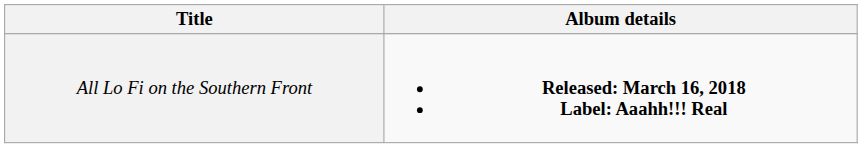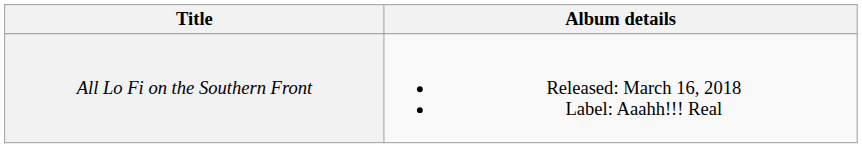(621, 99) bold -> (621, 99) normal
